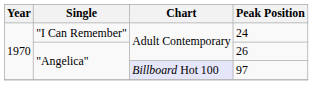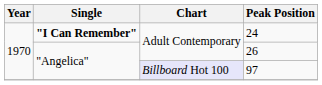(82, 32) normal -> (87, 32) bold
